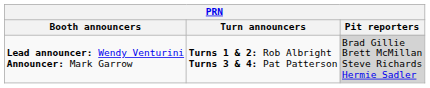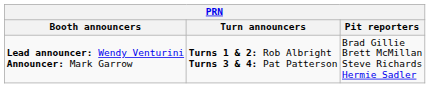(382, 59) lightgrey background -> (382, 59) no background
